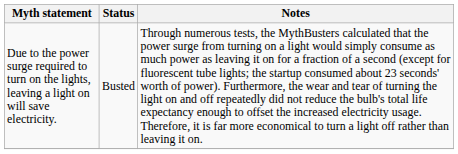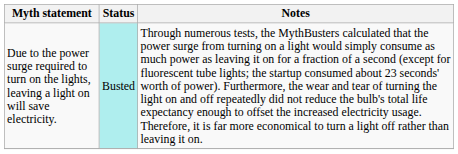(119, 85) no background -> (119, 85) paleturquoise background
